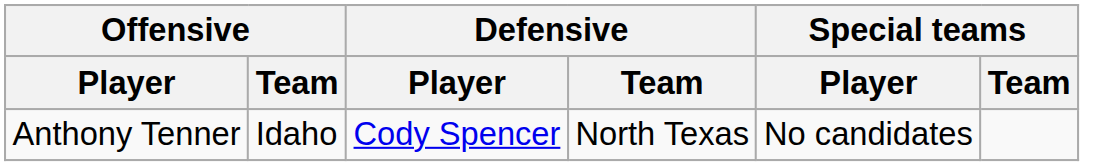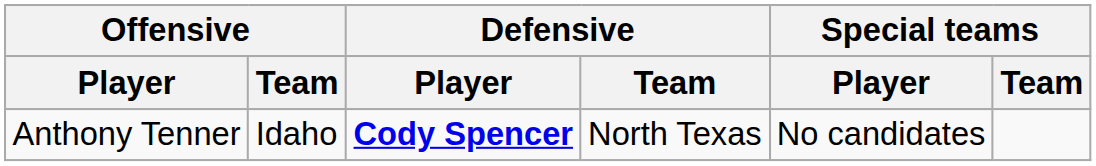(457, 133) normal -> (463, 133) bold
